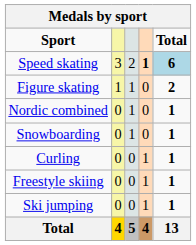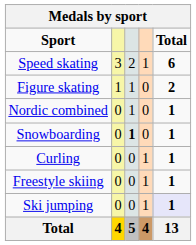(146, 63) bold -> (146, 63) normal
(171, 63) lightblue background -> (171, 63) no background
(132, 134) normal -> (132, 134) bold
(171, 205) no background -> (171, 205) lavender background
